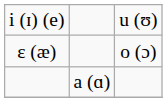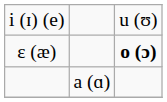(138, 50) normal -> (138, 50) bold
